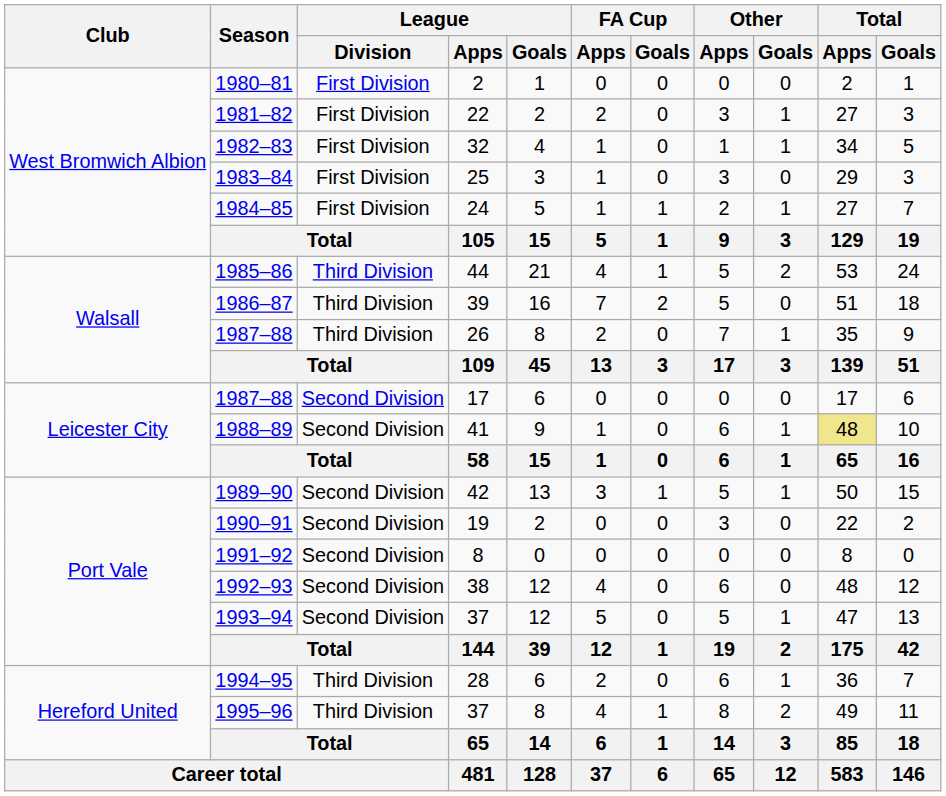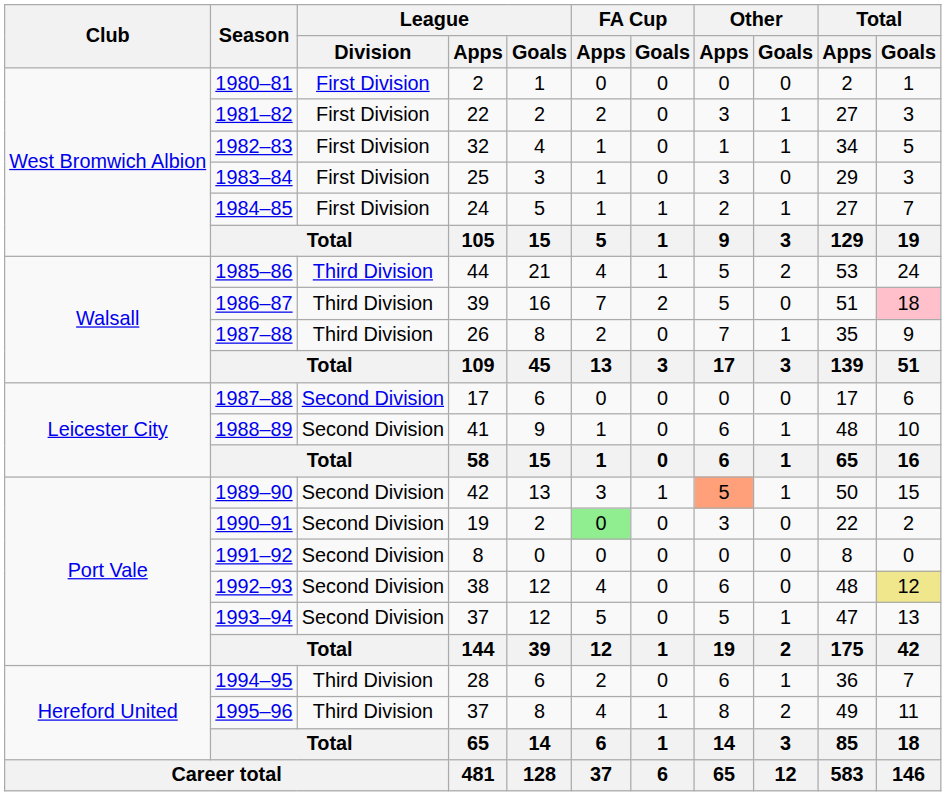(909, 303) no background -> (909, 303) pink background
(847, 429) khaki background -> (847, 429) no background
(724, 492) no background -> (724, 492) lightsalmon background
(601, 523) no background -> (601, 523) lightgreen background
(909, 586) no background -> (909, 586) khaki background
